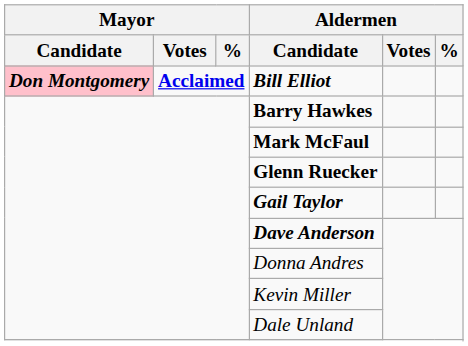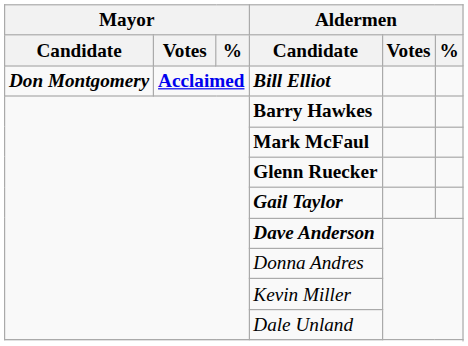(79, 80) pink background -> (79, 80) no background
